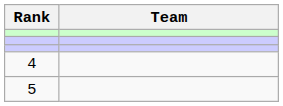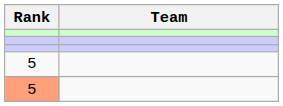(32, 64) 4 -> (32, 64) 5
(32, 89) no background -> (32, 89) lightsalmon background
